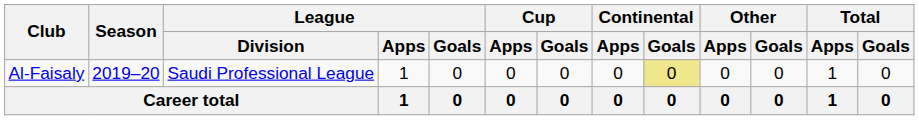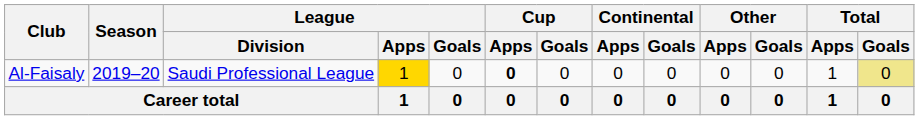(404, 73) no background -> (404, 73) gold background
(511, 73) normal -> (511, 73) bold
(672, 73) khaki background -> (672, 73) no background
(886, 73) no background -> (886, 73) khaki background
